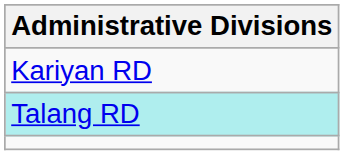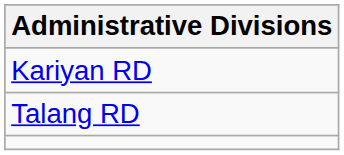(75, 113) paleturquoise background -> (75, 113) no background
